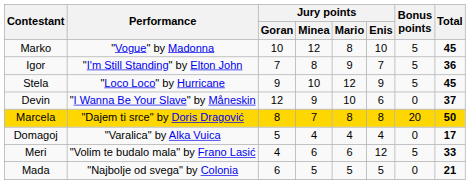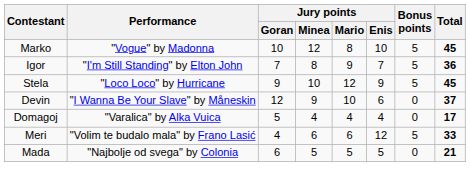- row: (36, 118)
